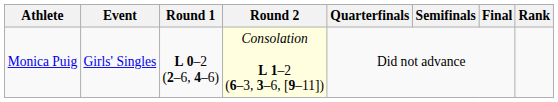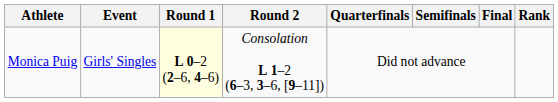(191, 70) no background -> (191, 70) lightyellow background
(275, 62) lightyellow background -> (275, 62) no background
